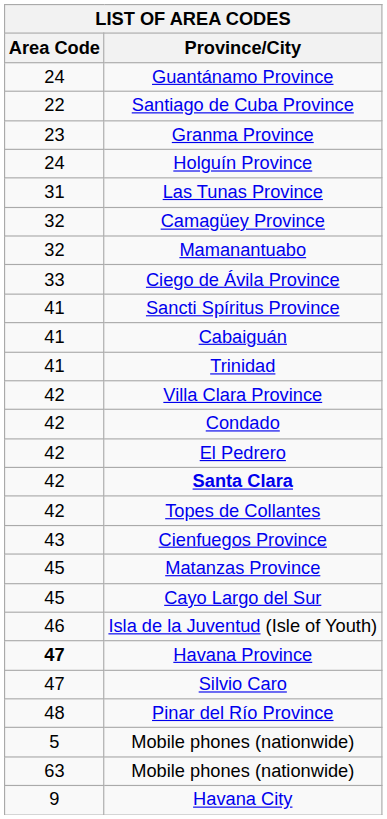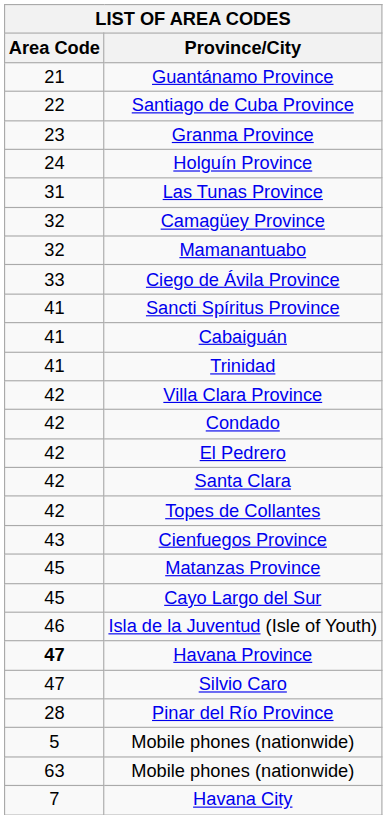(54, 76) 24 -> (54, 76) 21
(243, 481) bold -> (243, 481) normal
(54, 713) 48 -> (54, 713) 28
(54, 800) 9 -> (54, 800) 7
